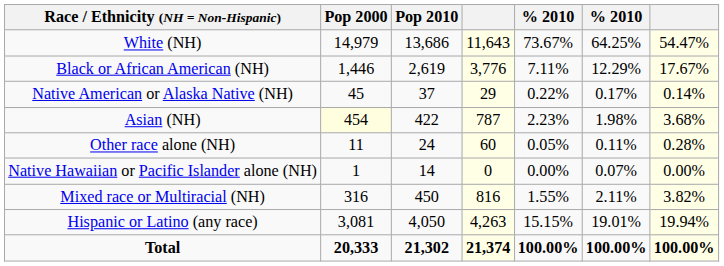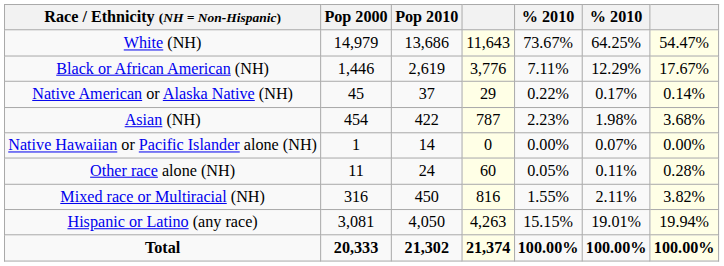(356, 119) lightyellow background -> (356, 119) no background
rows swapped: (163, 171) <-> (163, 145)
